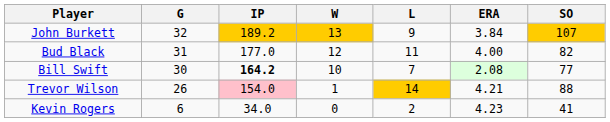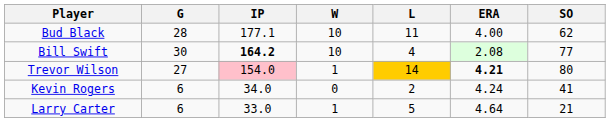- row: (73, 33)
(180, 52) 31 -> (180, 33) 28
(257, 52) 177.0 -> (257, 33) 177.1
(335, 52) 12 -> (335, 33) 10
(566, 52) 82 -> (566, 33) 62
(412, 70) 7 -> (412, 52) 4
(180, 89) 26 -> (180, 70) 27
(489, 89) normal -> (489, 70) bold
(566, 89) 88 -> (566, 70) 80
(489, 108) 4.23 -> (489, 89) 4.24
+ row: (73, 108)
